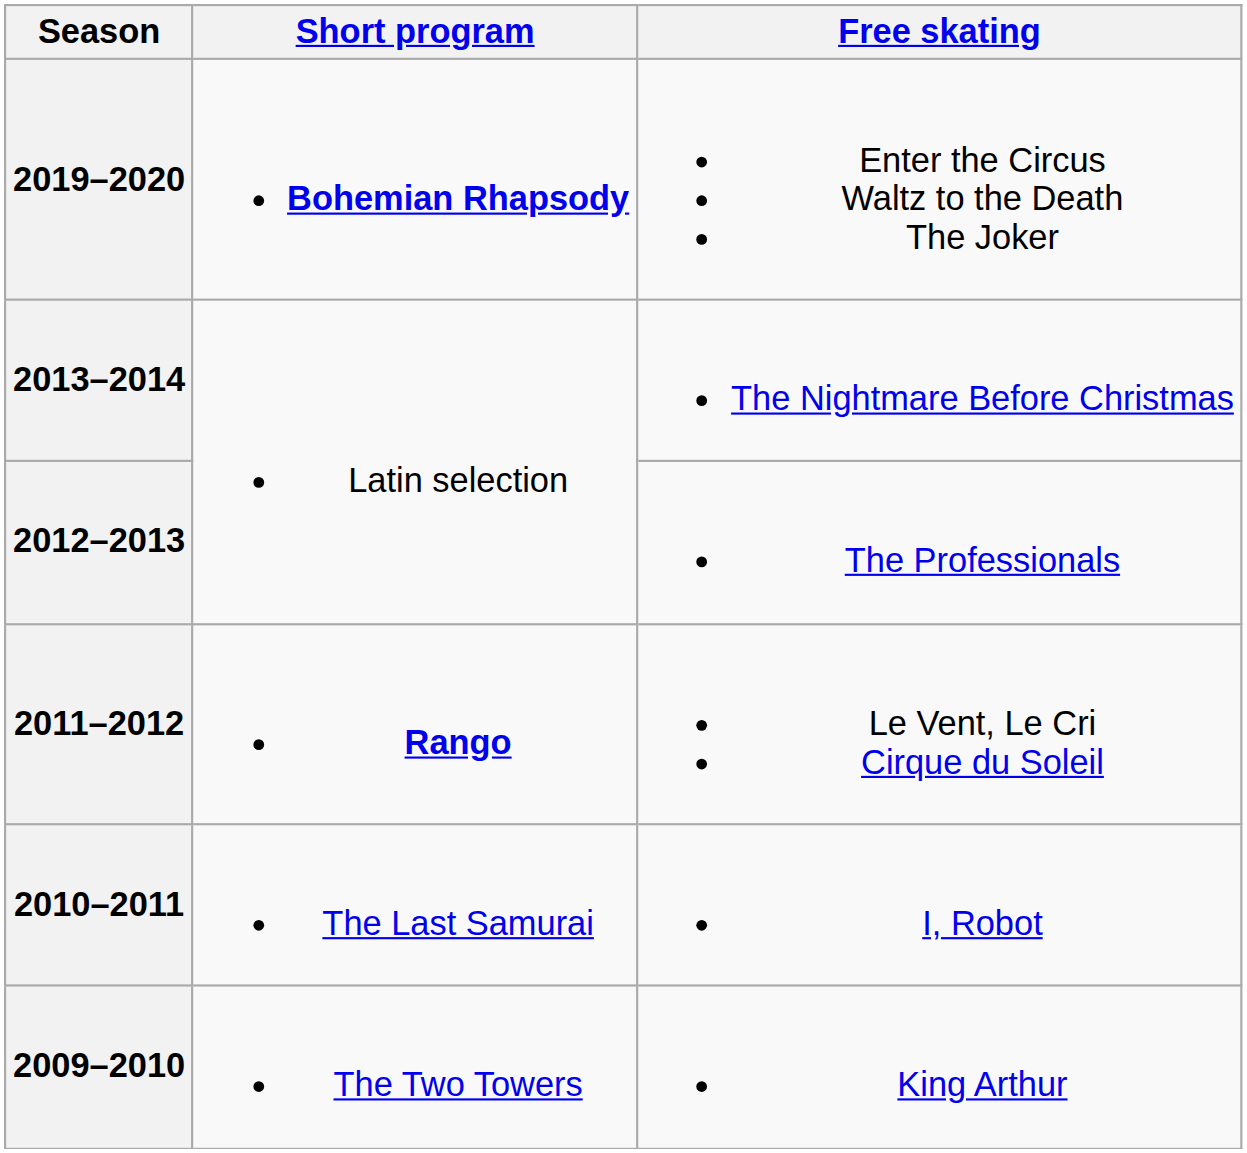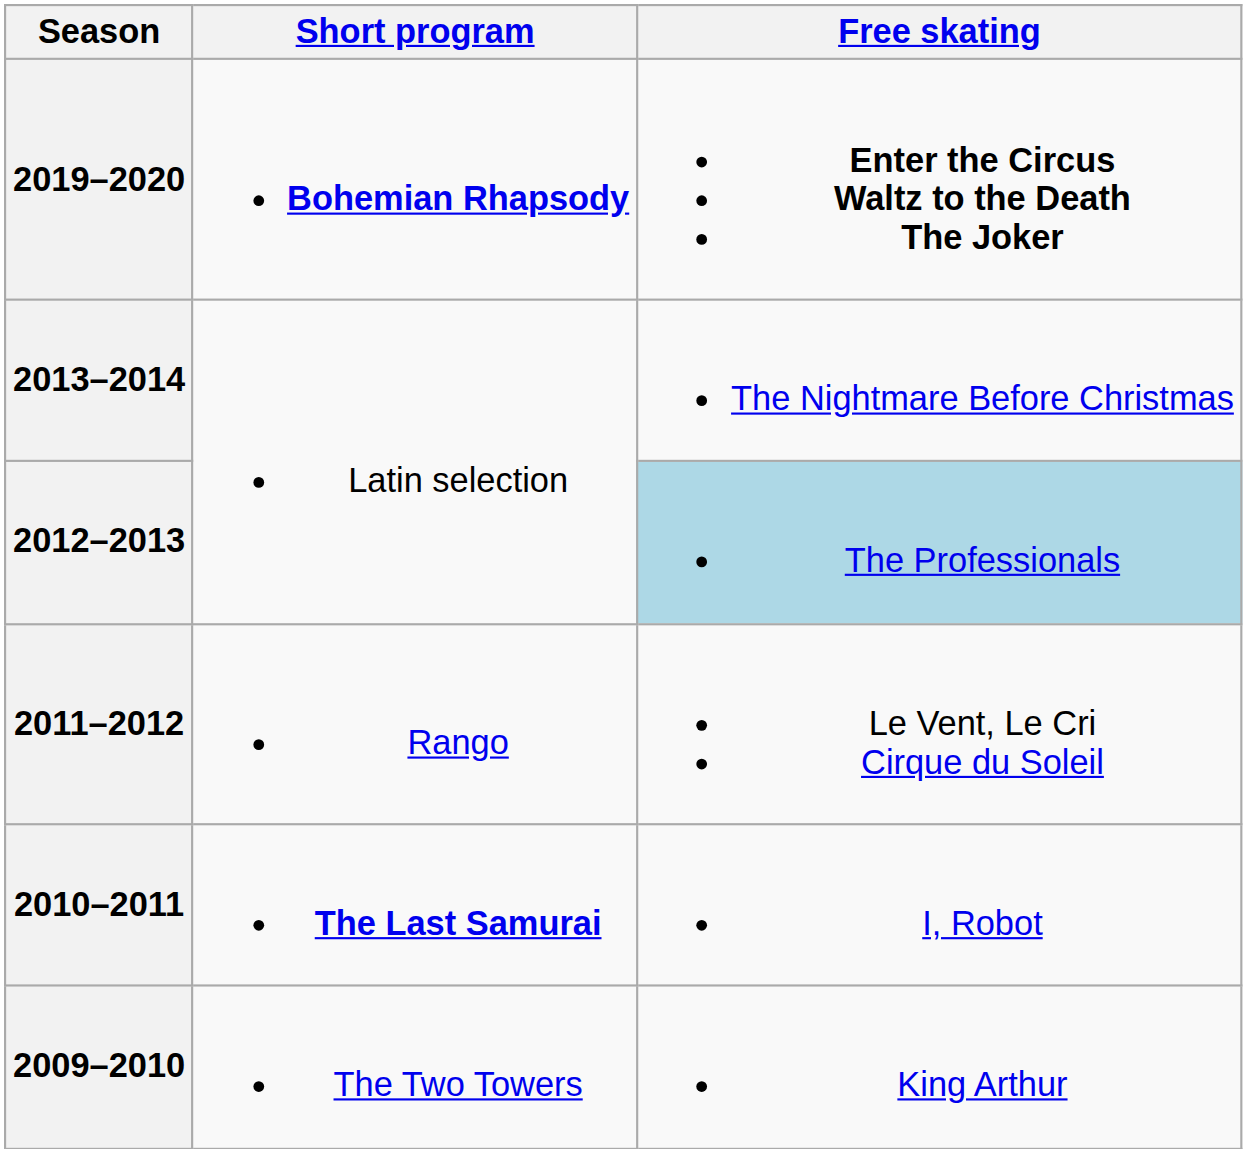(939, 199) normal -> (939, 199) bold
(939, 562) no background -> (939, 562) lightblue background
(415, 743) bold -> (415, 743) normal
(415, 924) normal -> (415, 924) bold
